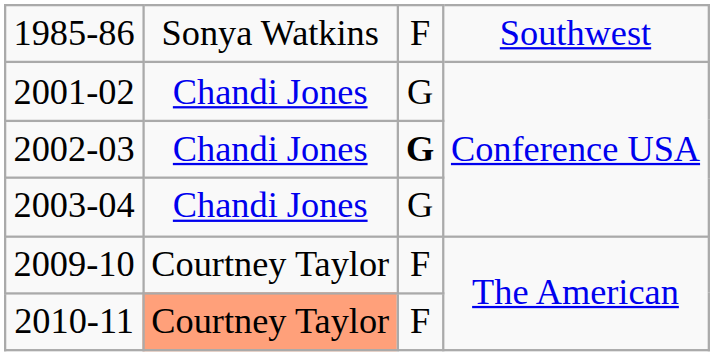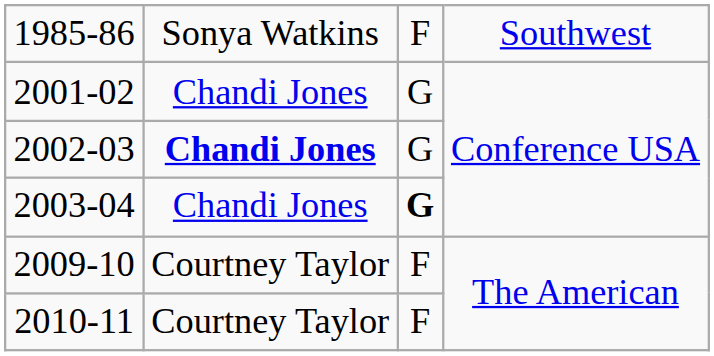(270, 148) normal -> (270, 148) bold
(420, 148) bold -> (420, 148) normal
(420, 206) normal -> (420, 206) bold
(270, 321) lightsalmon background -> (270, 321) no background
